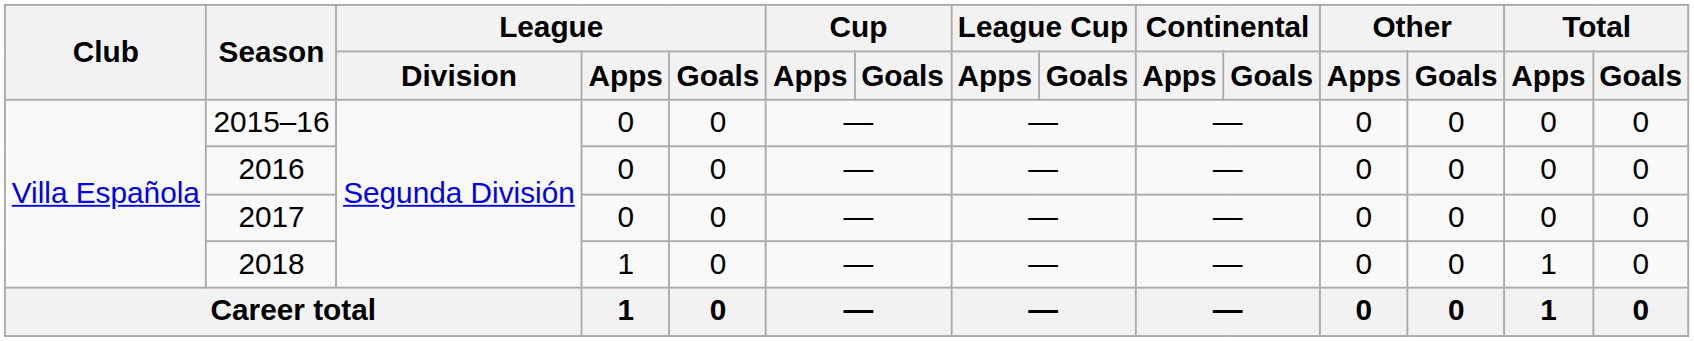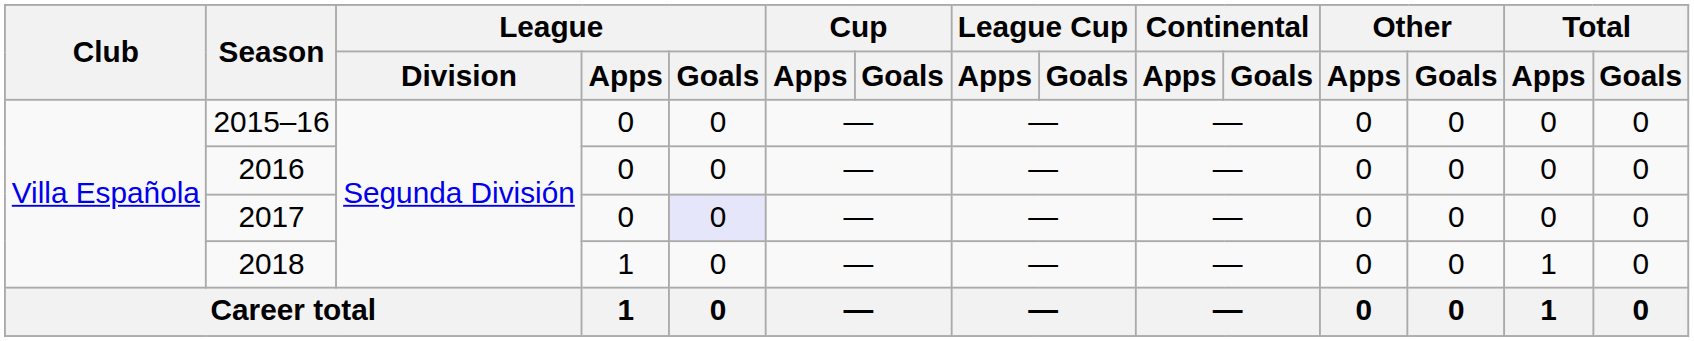(718, 216) no background -> (718, 216) lavender background
